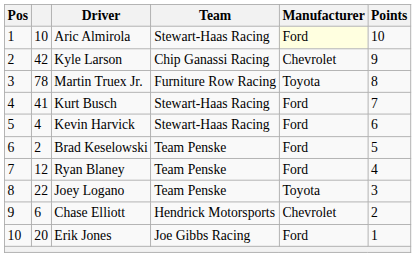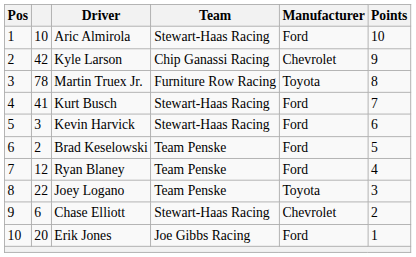(295, 37) lightyellow background -> (295, 37) no background
(38, 124) 4 -> (38, 124) 3
(215, 212) Hendrick Motorsports -> (212, 212) Stewart-Haas Racing
